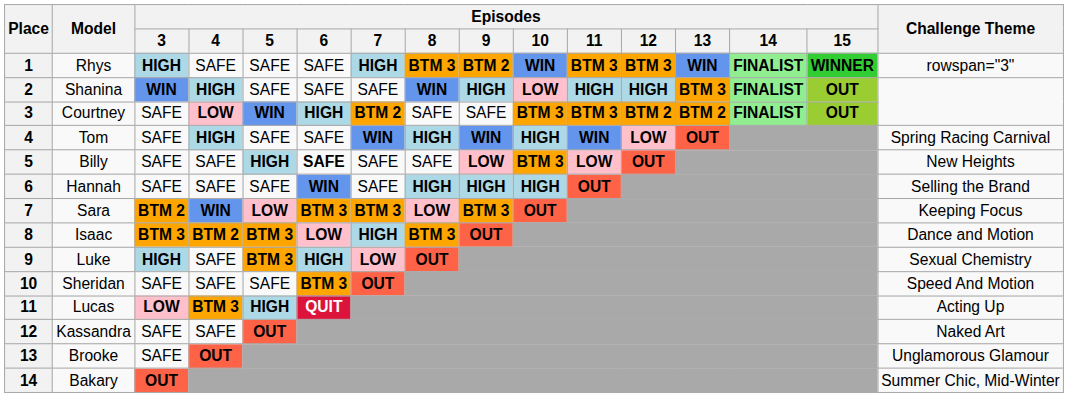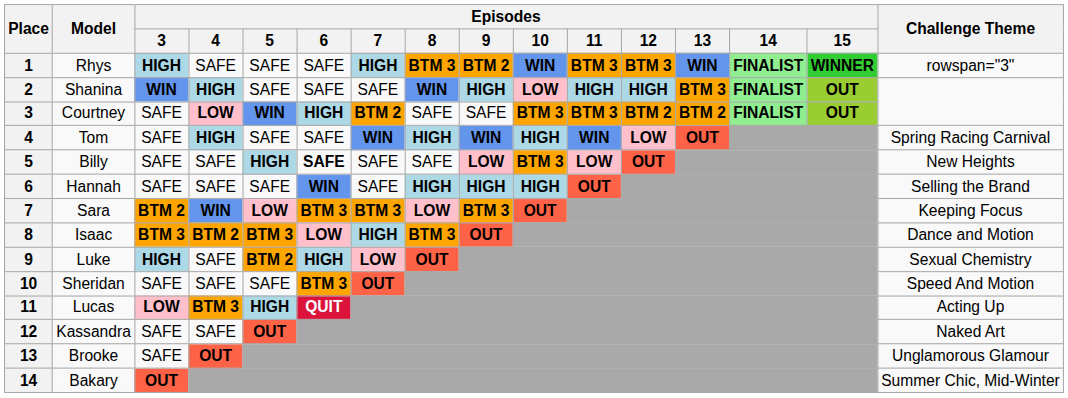(270, 259) BTM 3 -> (270, 259) BTM 2
